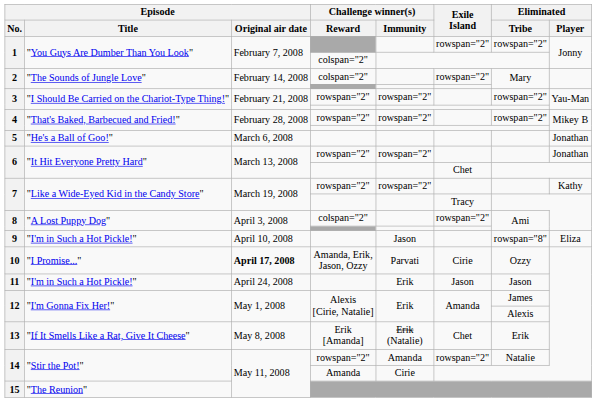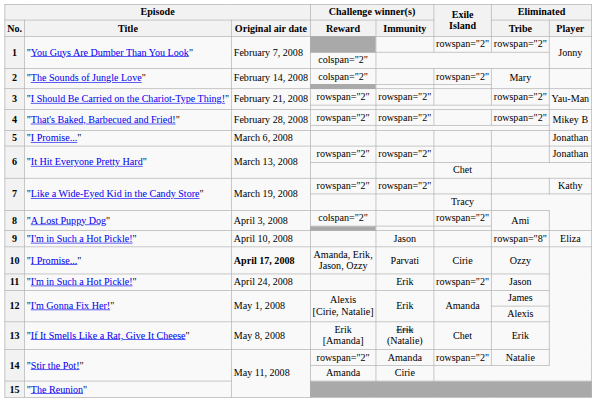(70, 138) "He's a Ball of Goo!" -> (54, 138) "I Promise..."
(463, 282) Jason -> (463, 282) rowspan="2"
